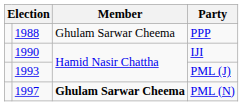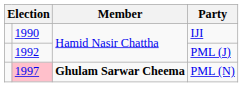- row: (201, 33)
(27, 71) 1993 -> (27, 52) 1992
(27, 91) no background -> (27, 71) pink background
